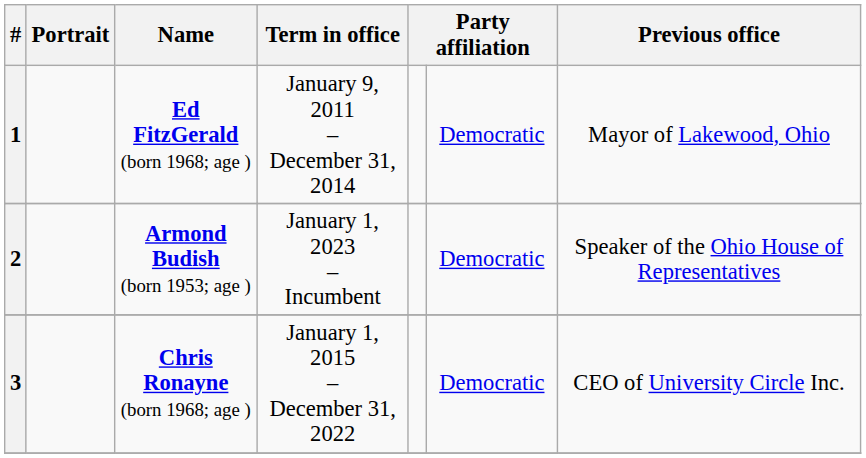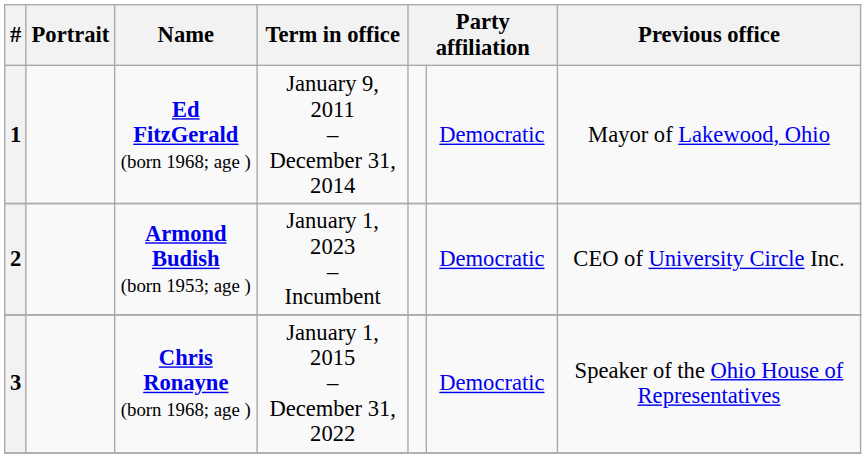(709, 258) Speaker of the Ohio House of Representatives -> (709, 258) CEO of University Circle Inc.
(709, 383) CEO of University Circle Inc. -> (709, 383) Speaker of the Ohio House of Representatives
